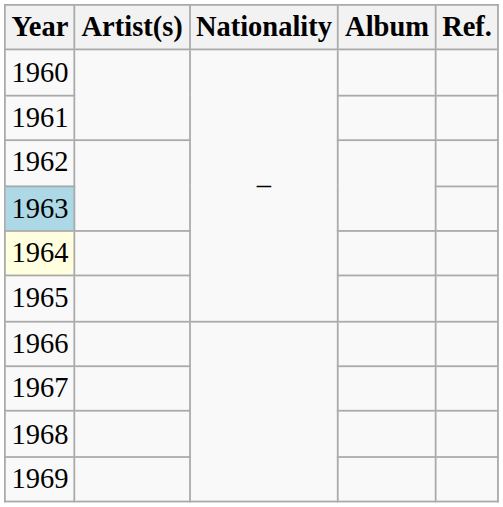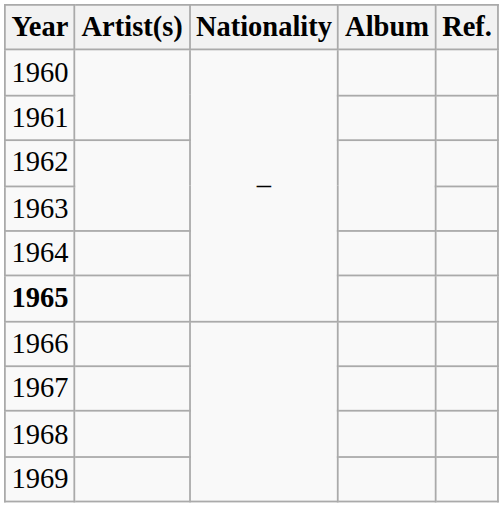(40, 207) lightblue background -> (40, 207) no background
(40, 252) lightyellow background -> (40, 252) no background
(40, 298) normal -> (40, 298) bold
